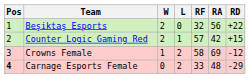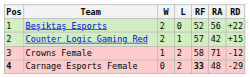(199, 25) 32 -> (199, 25) 52
(216, 53) 69 -> (216, 53) 71
(199, 67) normal -> (199, 67) bold
